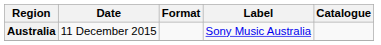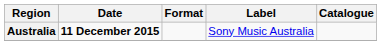(109, 31) normal -> (110, 31) bold
